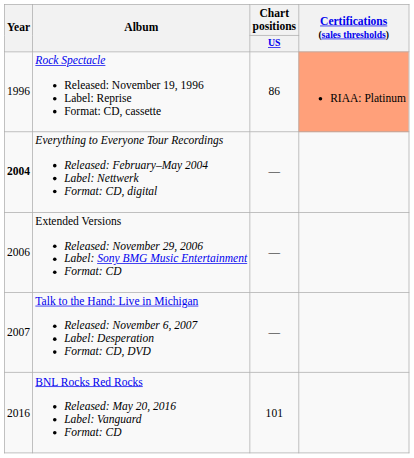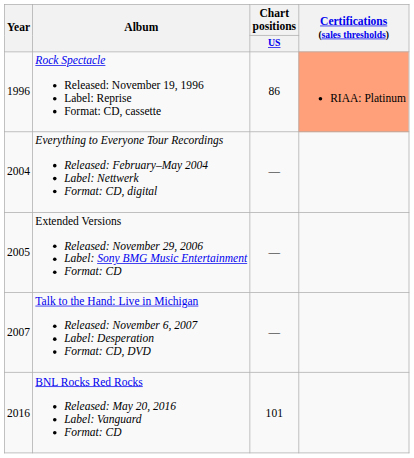(19, 172) bold -> (19, 172) normal
(19, 252) 2006 -> (19, 252) 2005
